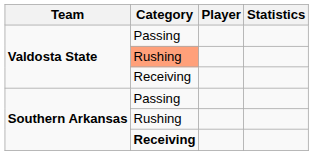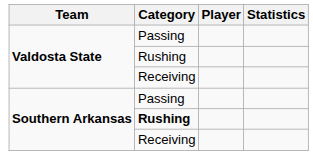(158, 56) lightsalmon background -> (162, 56) no background
(158, 119) normal -> (164, 119) bold
(165, 139) bold -> (167, 139) normal
